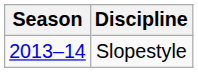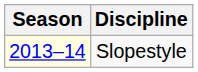(47, 51) no background -> (47, 51) lightyellow background
